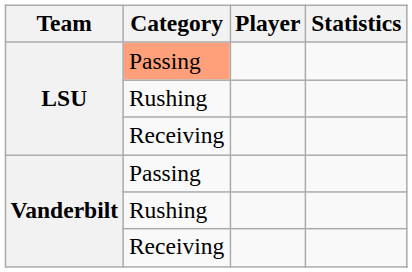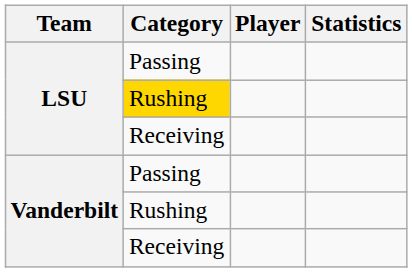(165, 60) lightsalmon background -> (165, 60) no background
(168, 98) no background -> (168, 98) gold background
